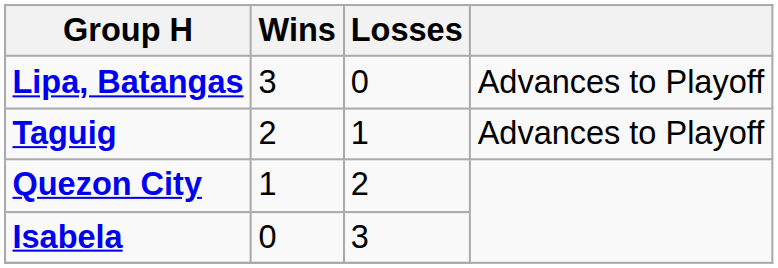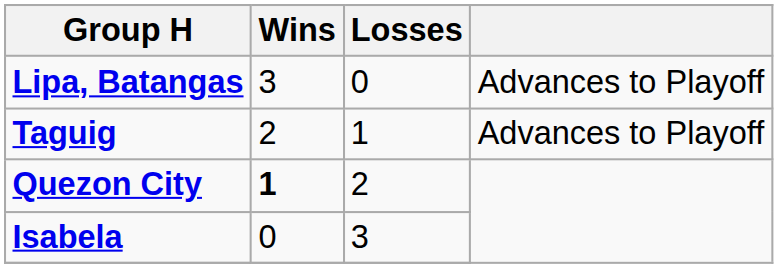(268, 184) normal -> (268, 184) bold
